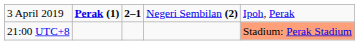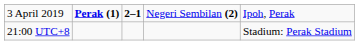(297, 31) lightsalmon background -> (297, 31) no background
